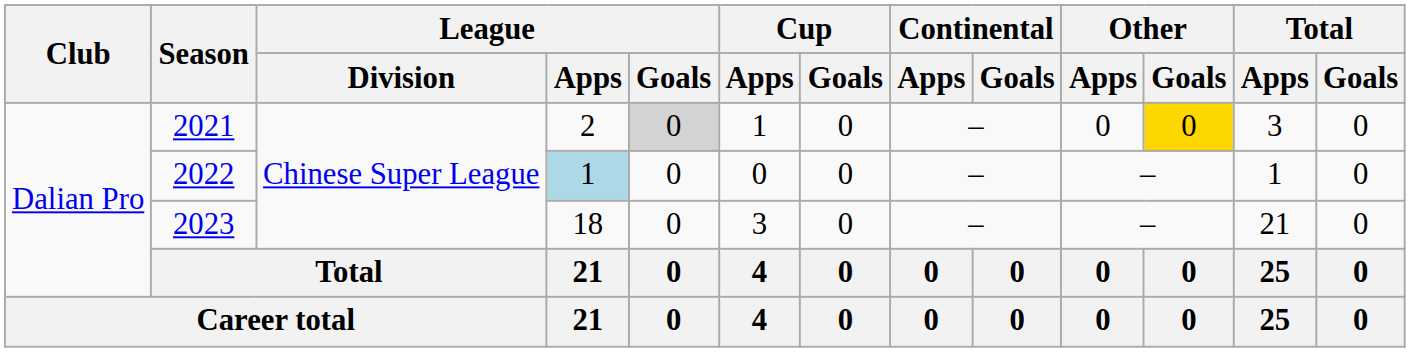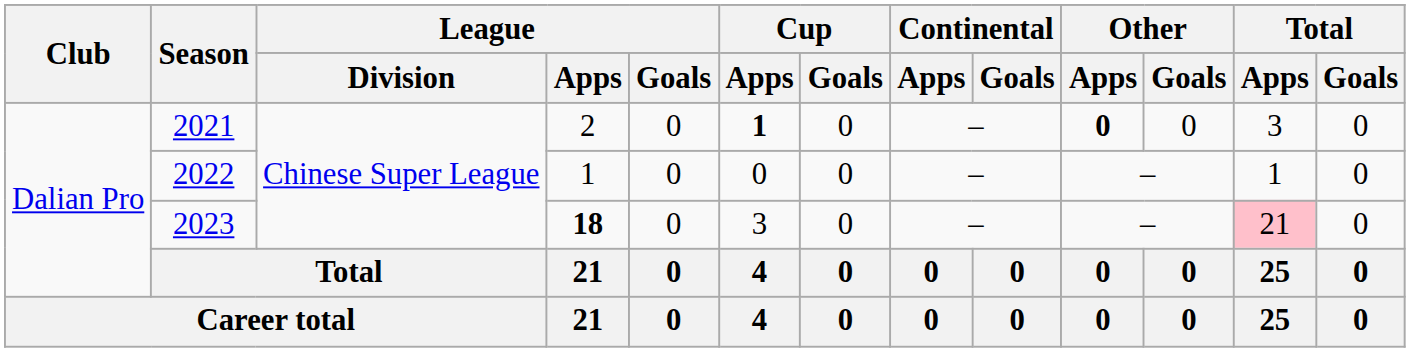(674, 126) lightgrey background -> (674, 126) no background
(760, 126) normal -> (760, 126) bold
(1103, 126) normal -> (1103, 126) bold
(1189, 126) gold background -> (1189, 126) no background
(588, 175) lightblue background -> (588, 175) no background
(588, 223) normal -> (588, 223) bold
(1275, 223) no background -> (1275, 223) pink background
